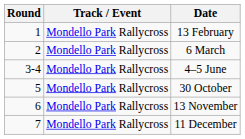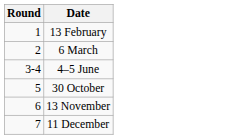- column: (107, 13)
